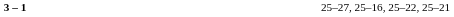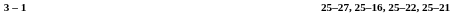(386, 7) normal -> (386, 7) bold
